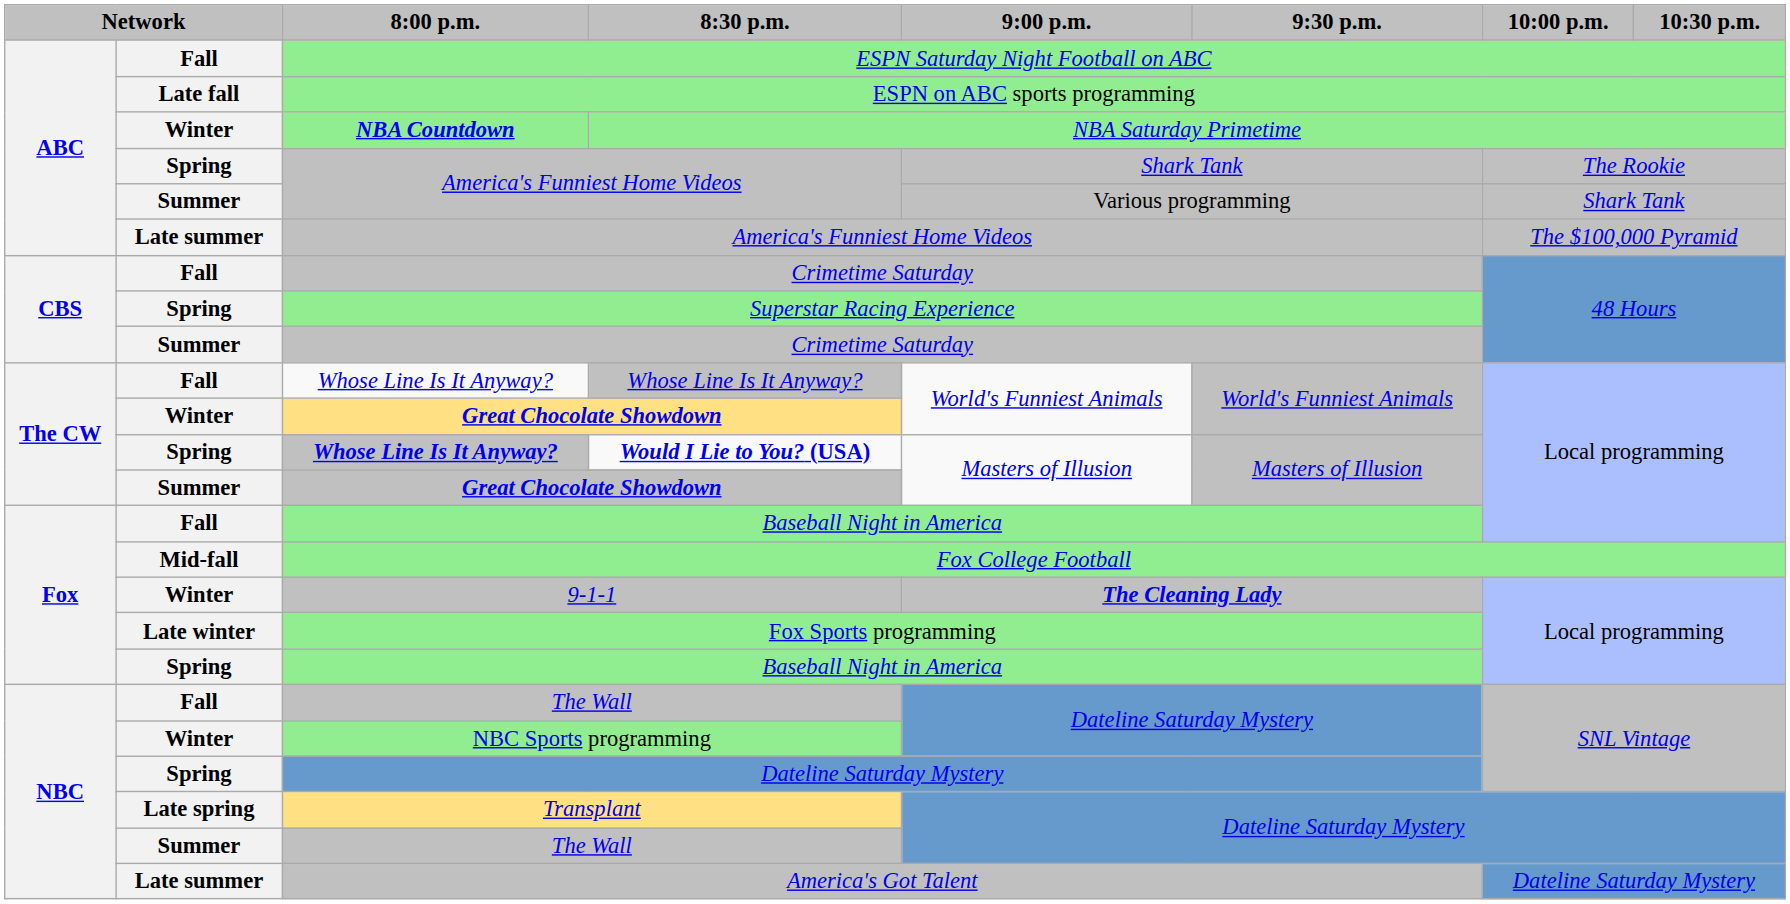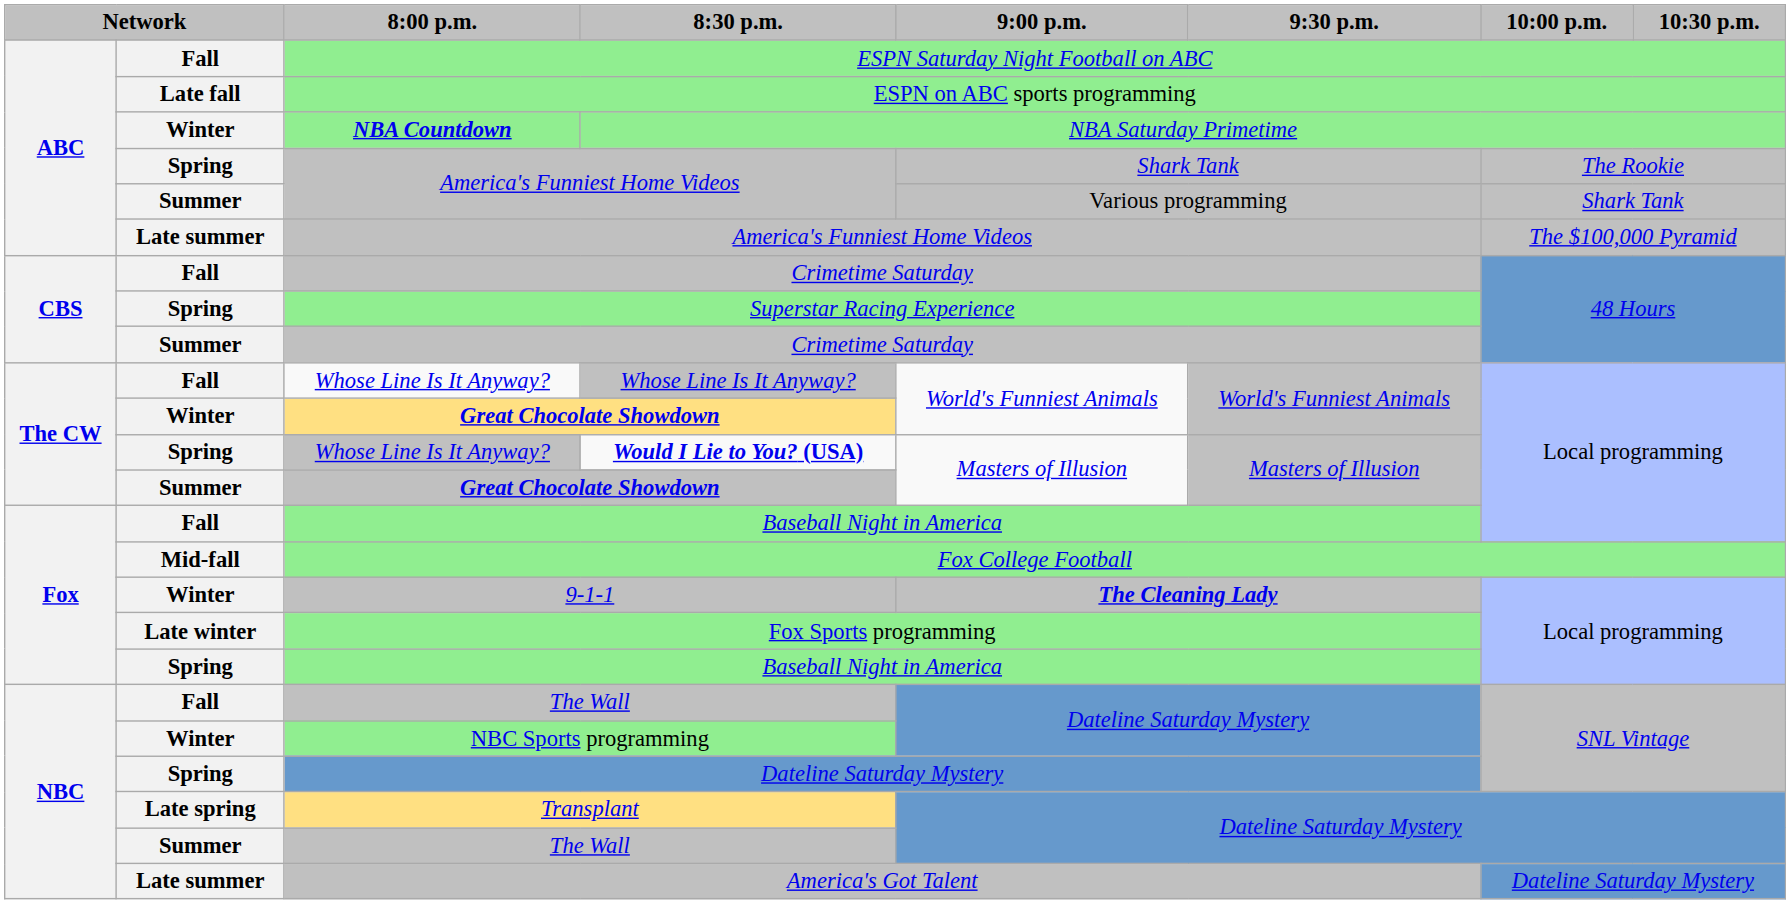(435, 451) bold -> (432, 451) normal
